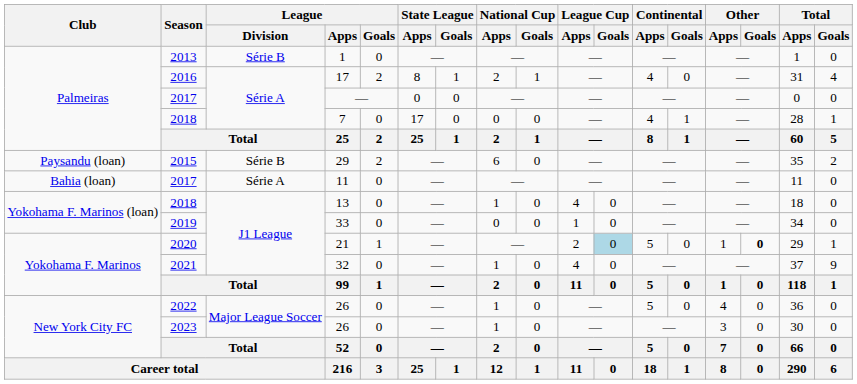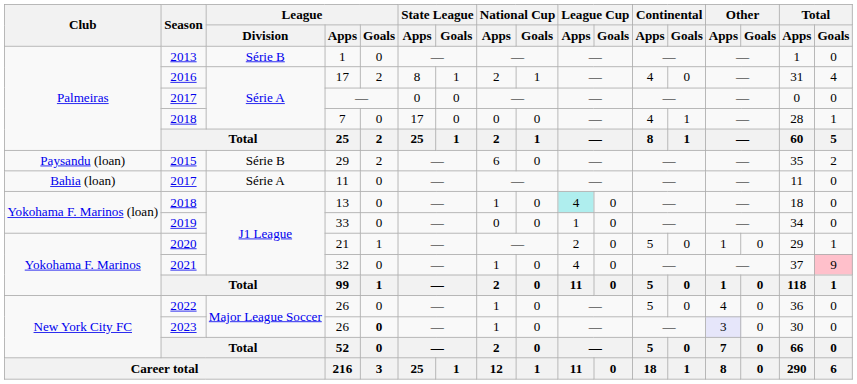(576, 202) no background -> (576, 202) paleturquoise background
(613, 243) lightblue background -> (613, 243) no background
(760, 243) bold -> (760, 243) normal
(833, 264) no background -> (833, 264) pink background
(379, 327) normal -> (379, 327) bold
(723, 327) no background -> (723, 327) lavender background
